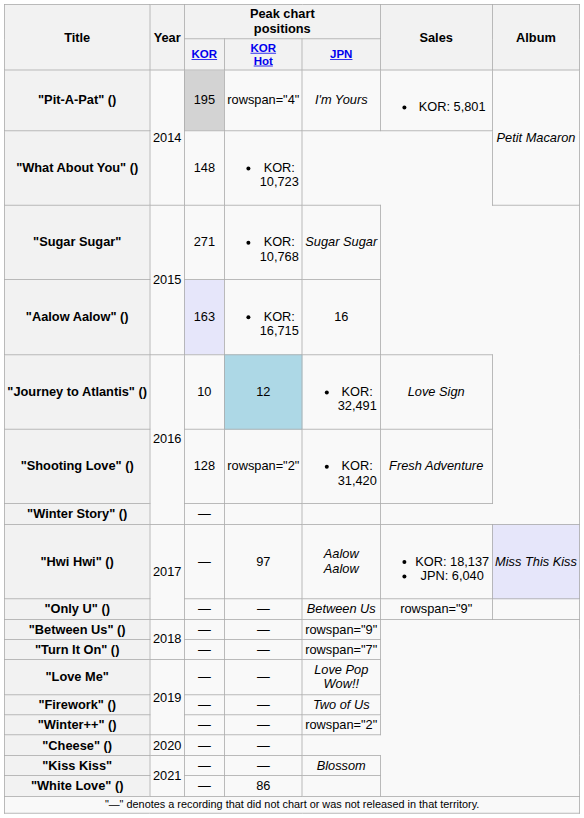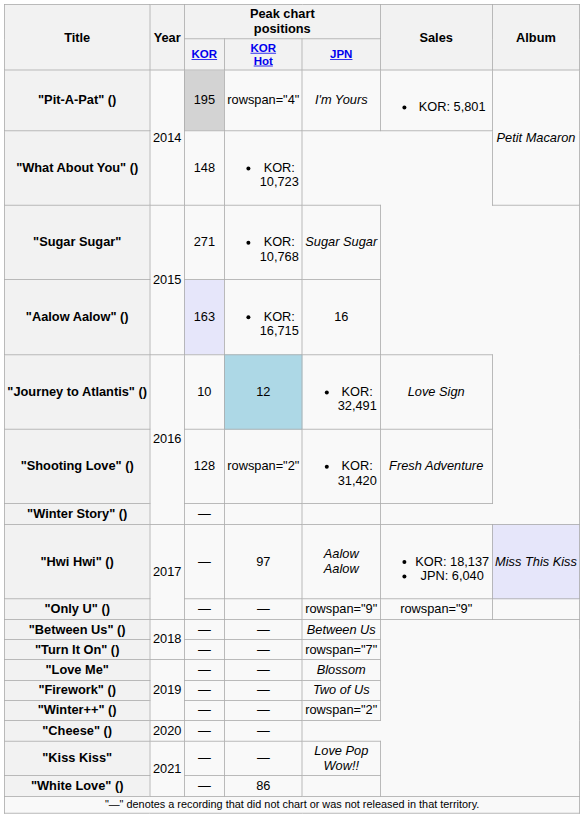(341, 609) Between Us -> (341, 609) rowspan="9"
(341, 629) rowspan="9" -> (341, 629) Between Us
(341, 677) Love Pop Wow!! -> (341, 670) Blossom
(341, 765) Blossom -> (341, 758) Love Pop Wow!!
